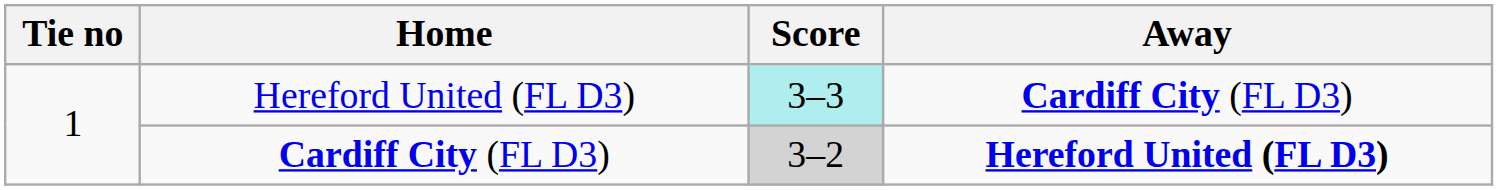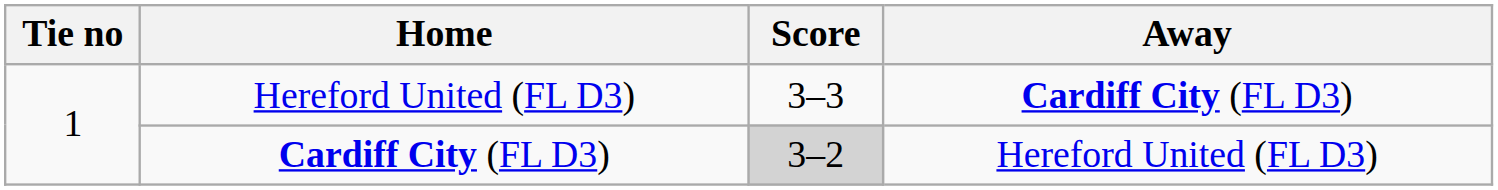(816, 94) paleturquoise background -> (816, 94) no background
(1187, 154) bold -> (1187, 154) normal
